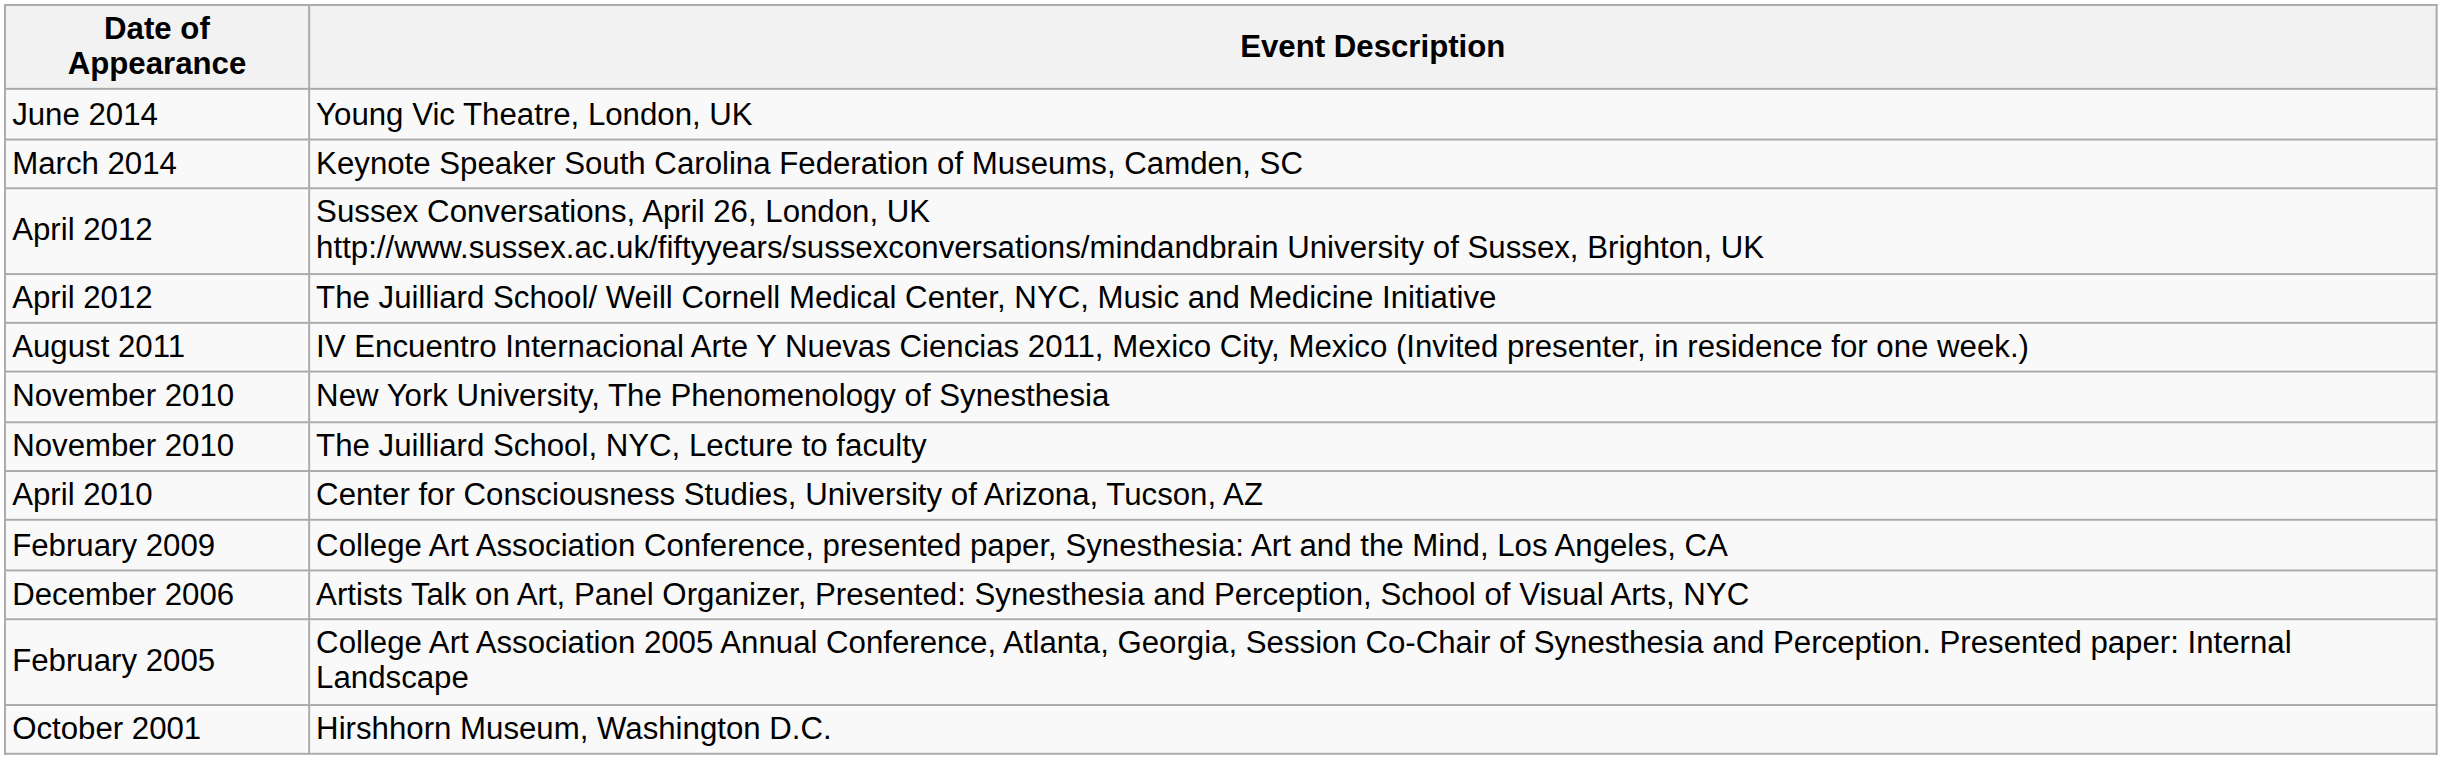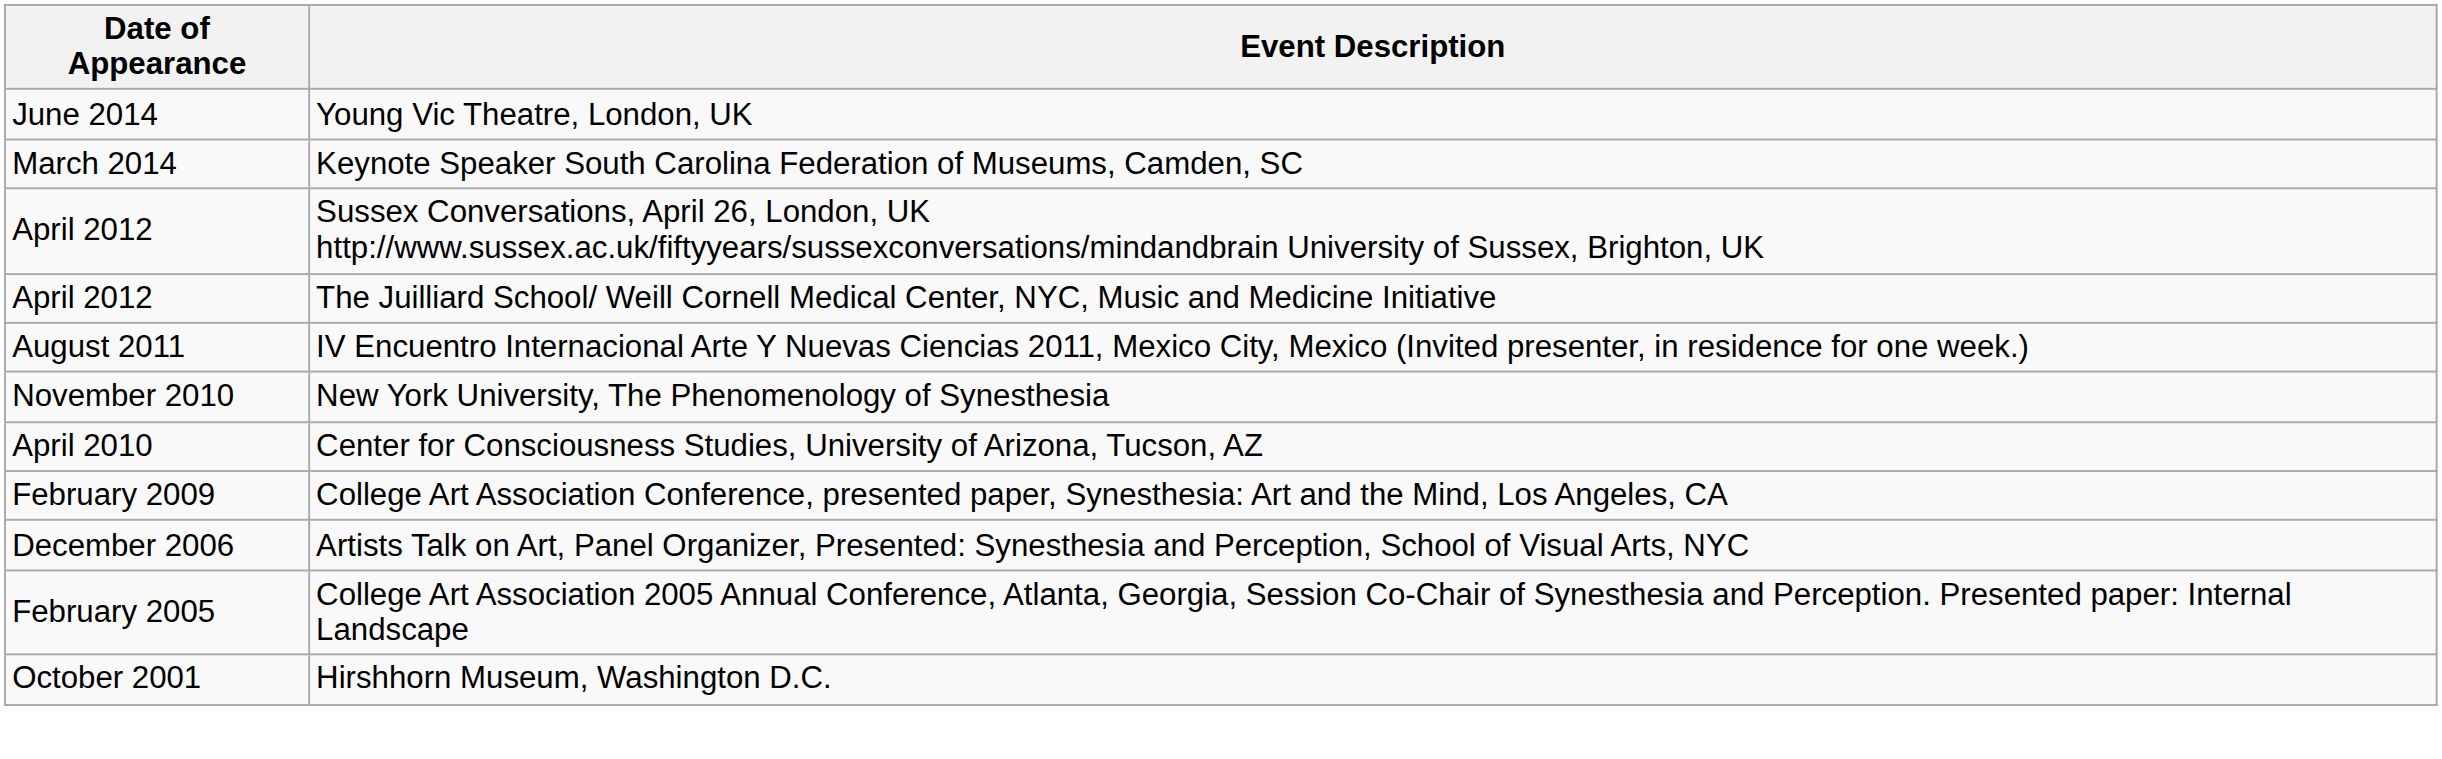- row: (621, 445)
